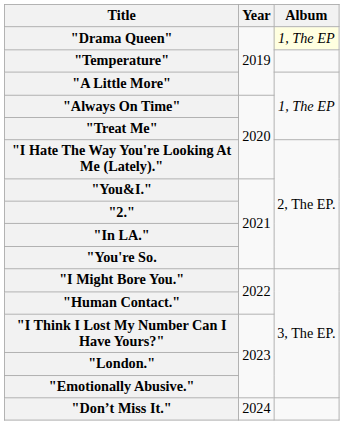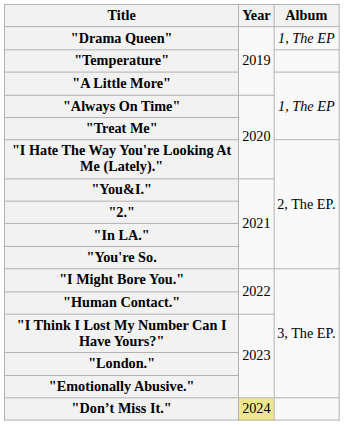(306, 38) lightyellow background -> (306, 38) no background
(256, 409) no background -> (256, 409) khaki background
